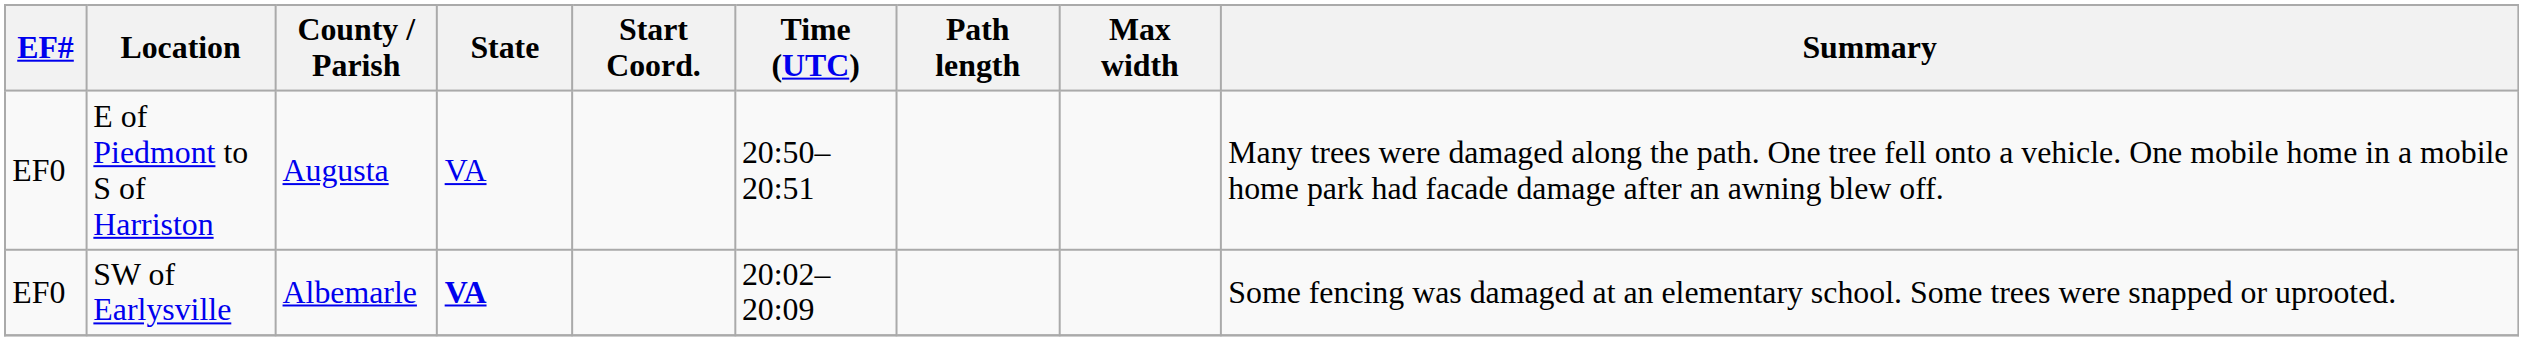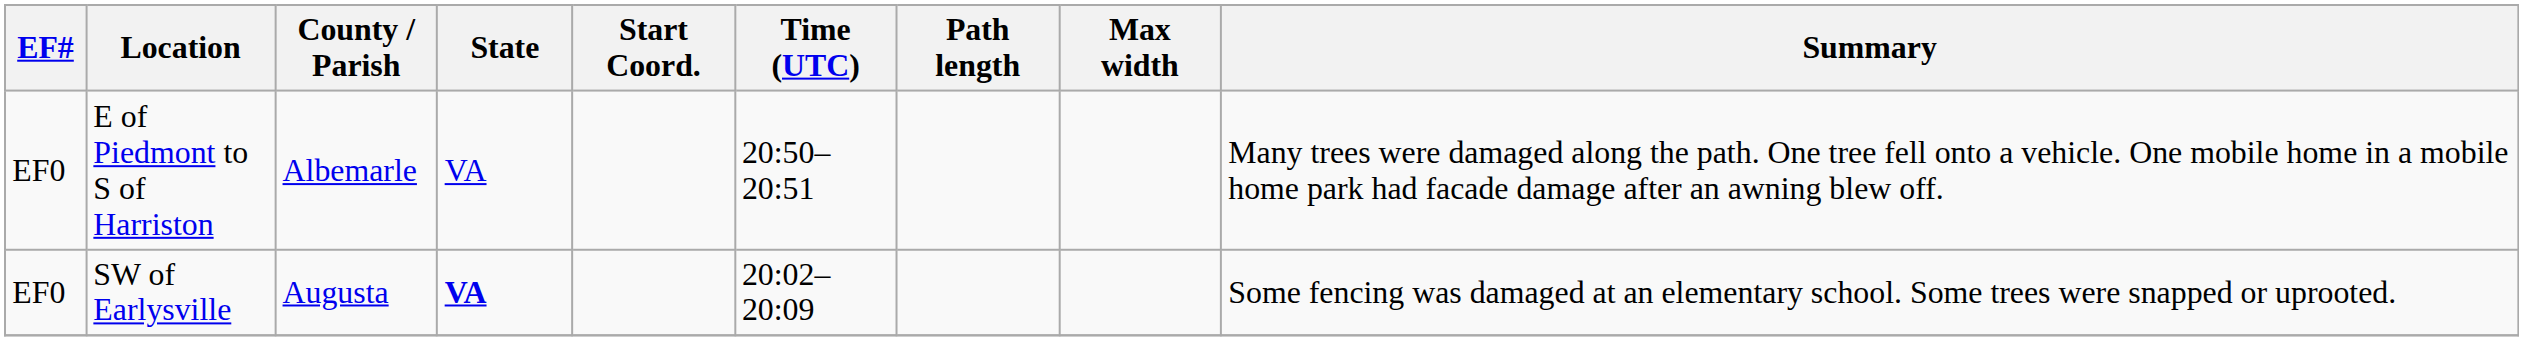(336, 169) Augusta -> (350, 169) Albemarle
(350, 291) Albemarle -> (336, 291) Augusta
